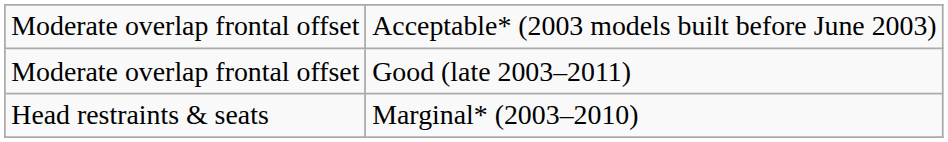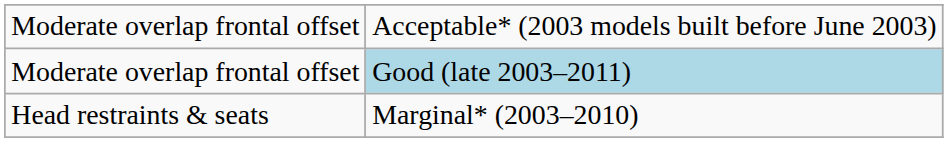(502, 70) no background -> (502, 70) lightblue background
